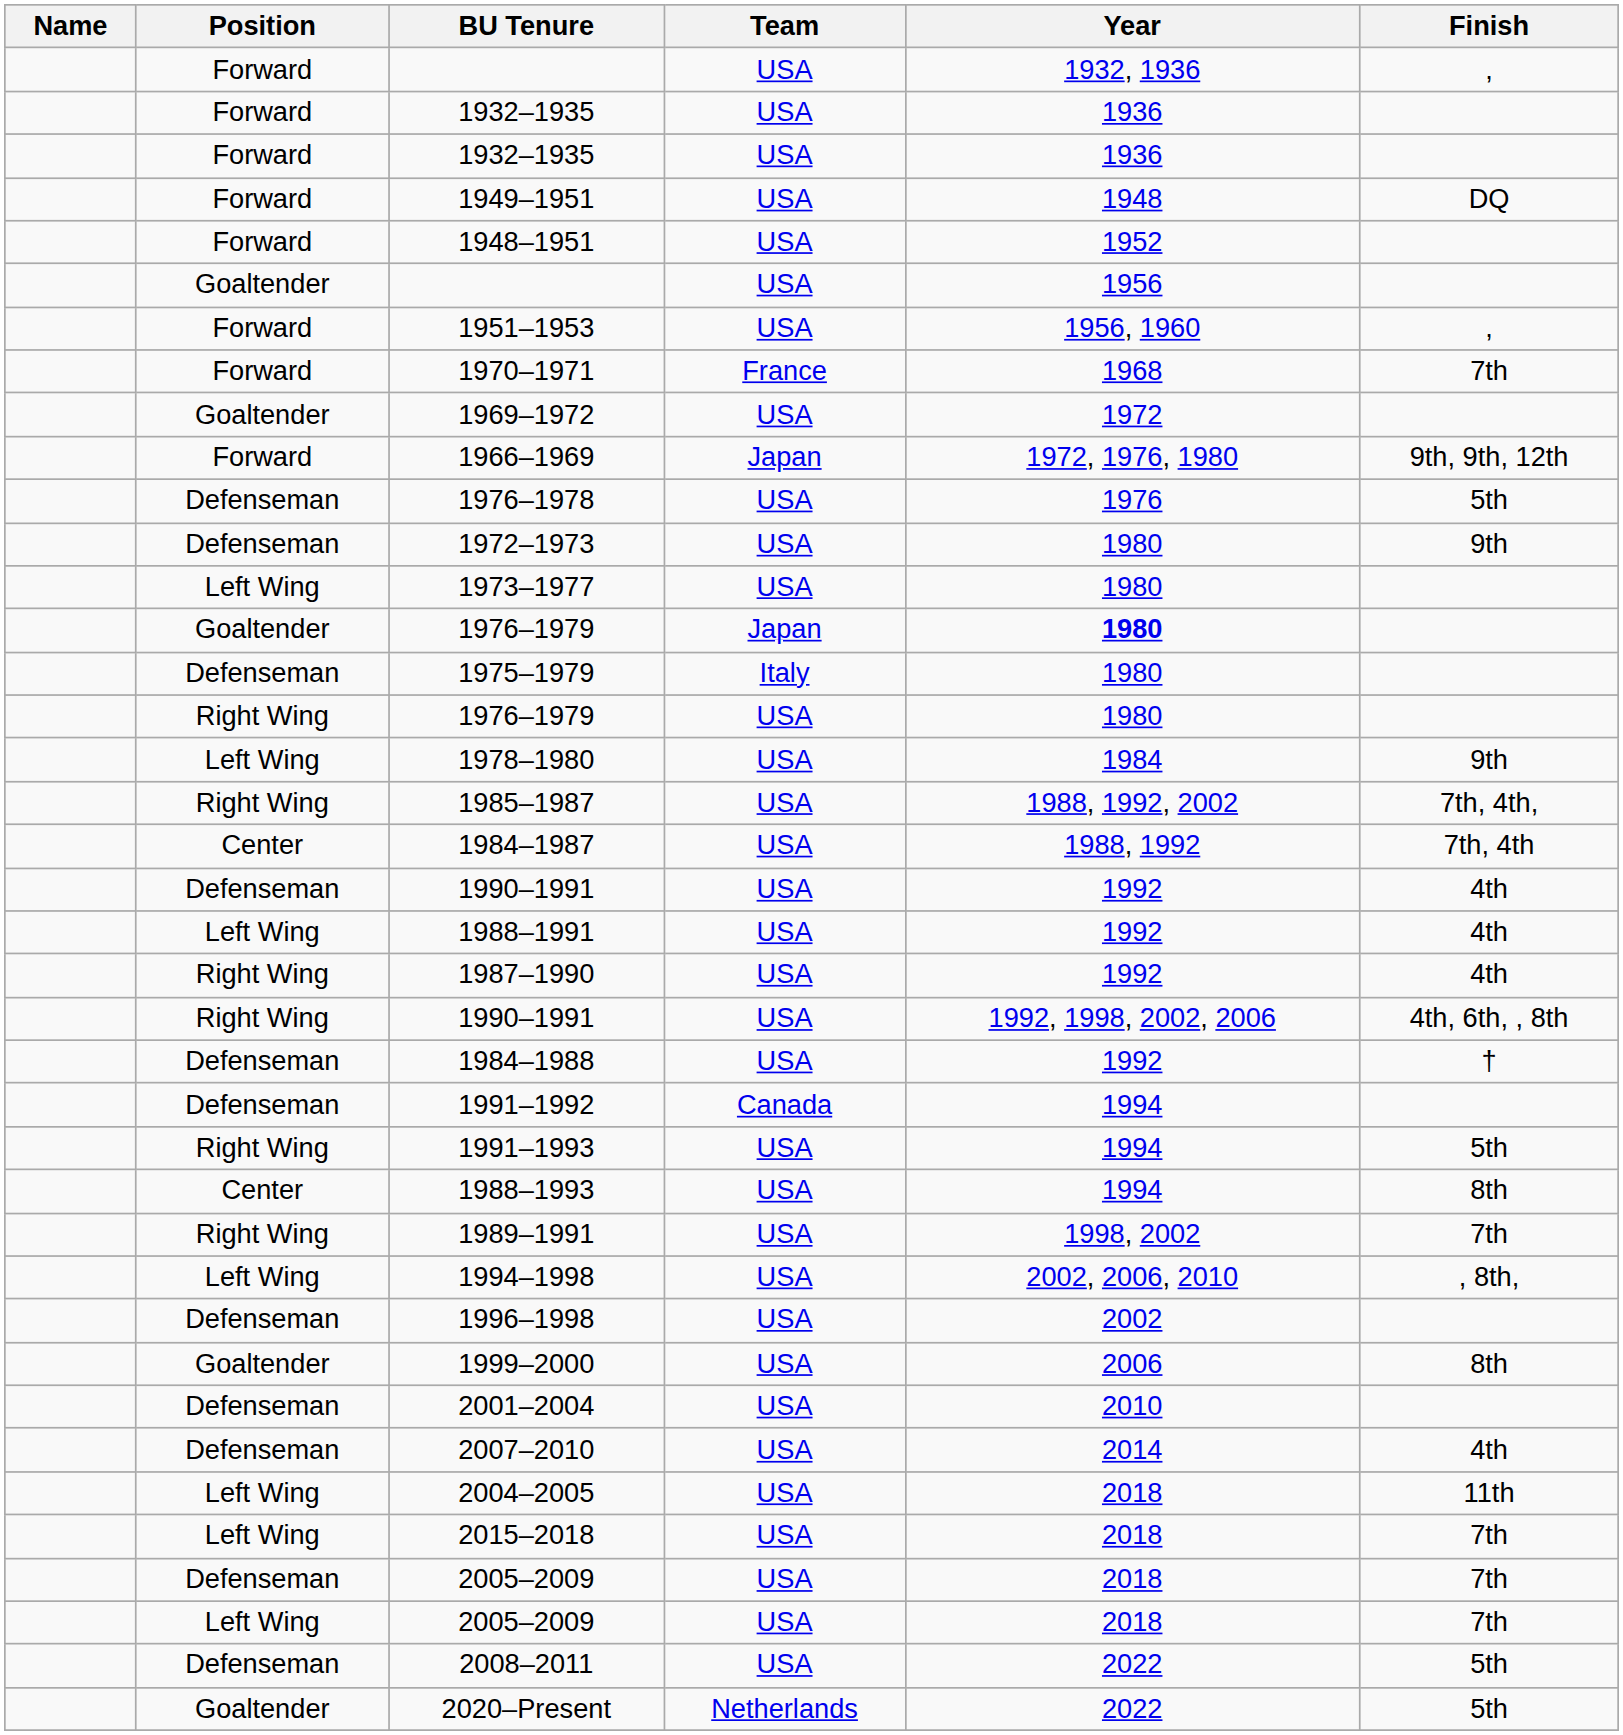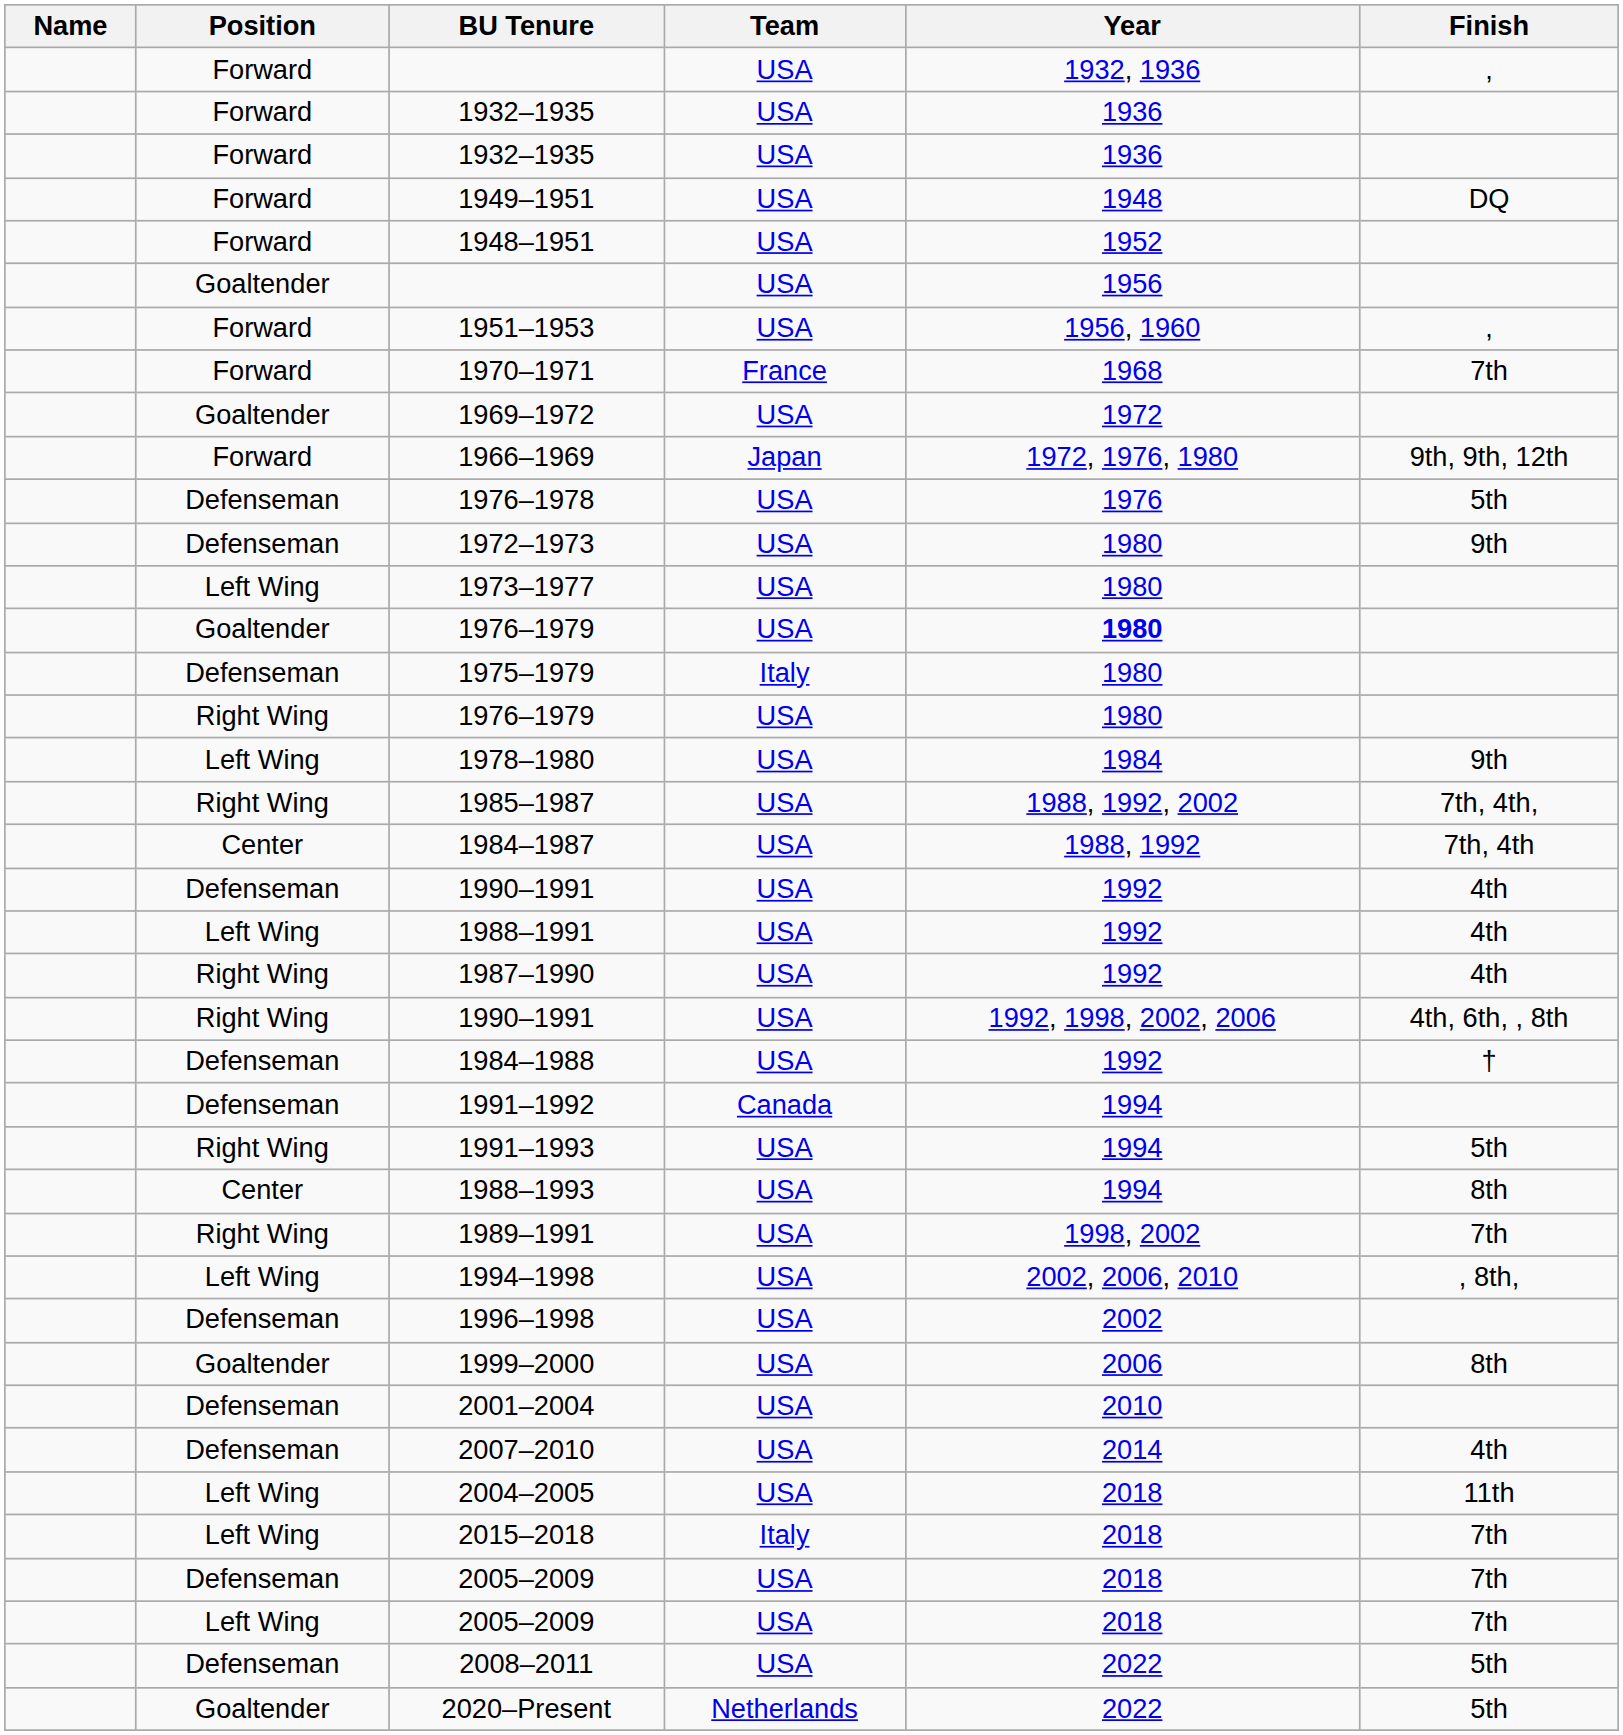(785, 629) Japan -> (785, 629) USA
(785, 1535) USA -> (785, 1535) Italy
